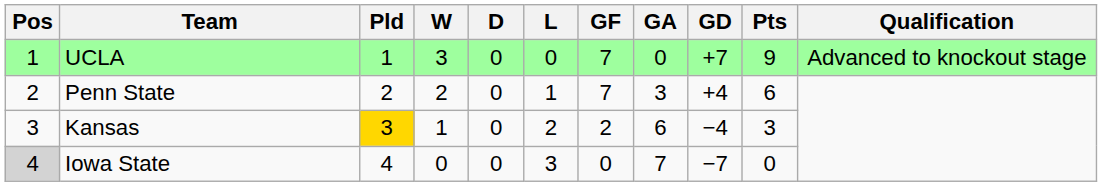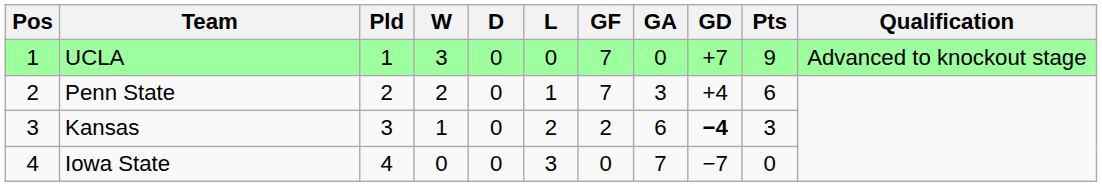(387, 127) gold background -> (387, 127) no background
(715, 127) normal -> (715, 127) bold
(33, 163) lightgrey background -> (33, 163) no background
